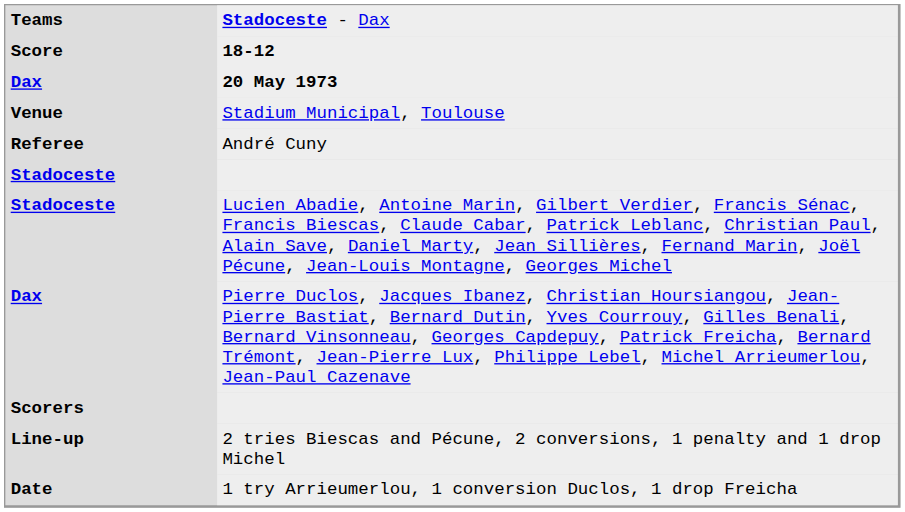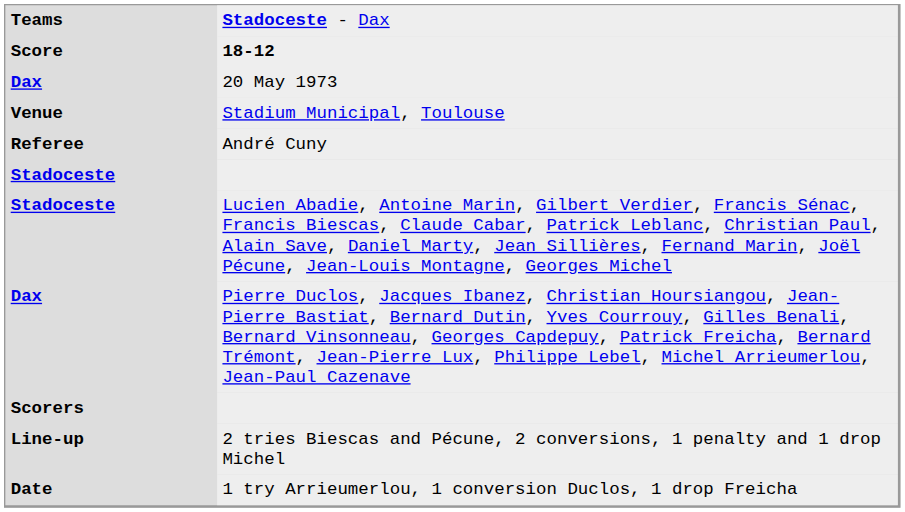(280, 82) bold -> (280, 82) normal
